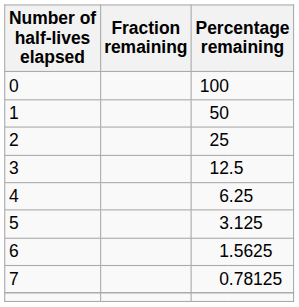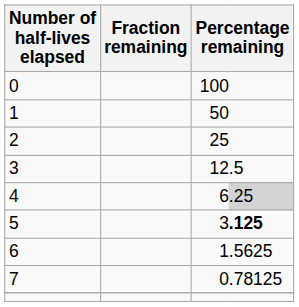(241, 196) no background -> (241, 196) lightgrey background
(246, 223) normal -> (246, 223) bold
